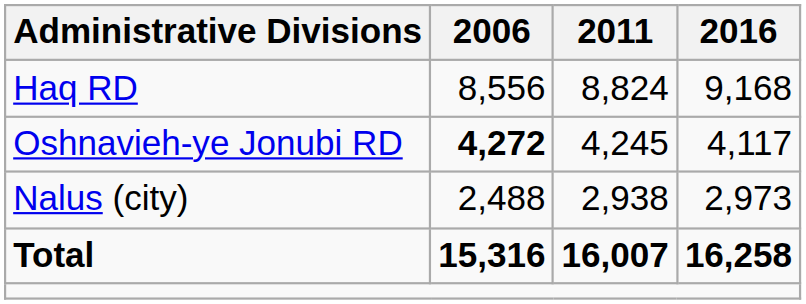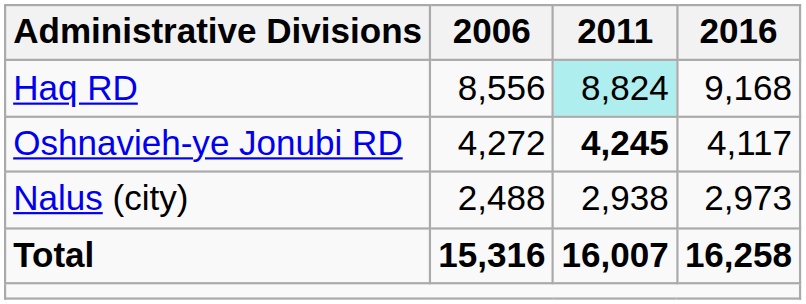(625, 87) no background -> (625, 87) paleturquoise background
(502, 143) bold -> (502, 143) normal
(625, 143) normal -> (625, 143) bold
